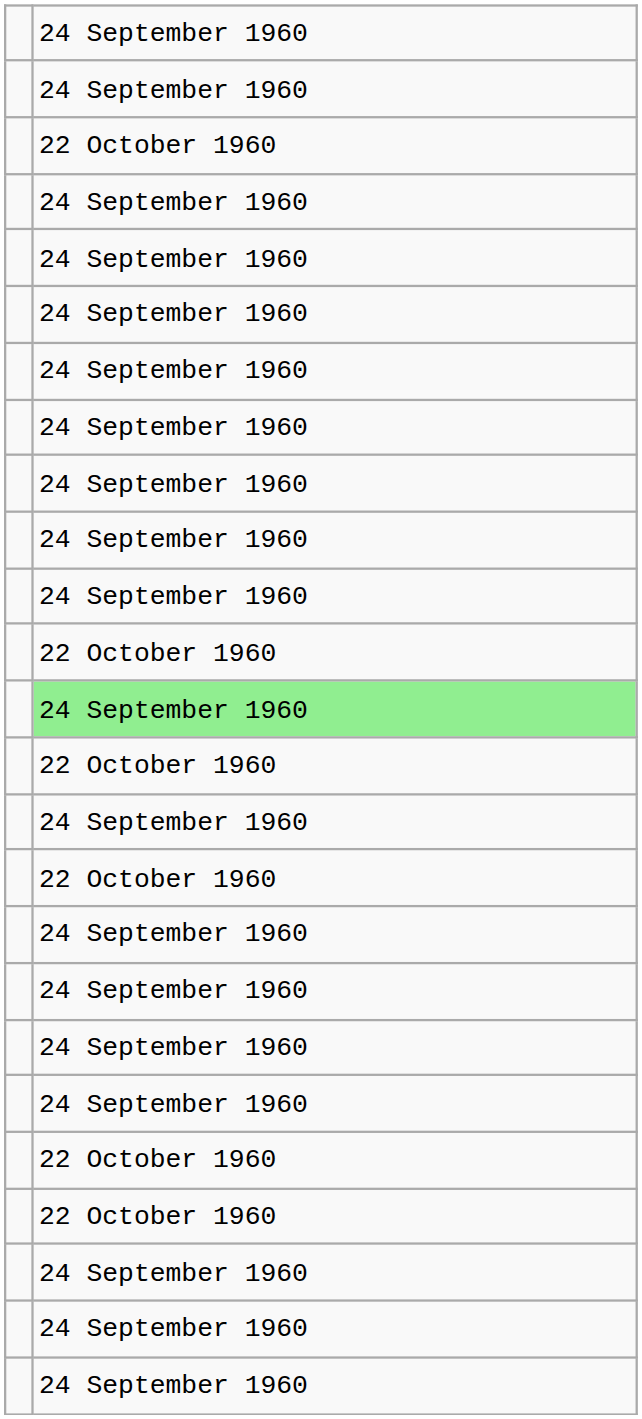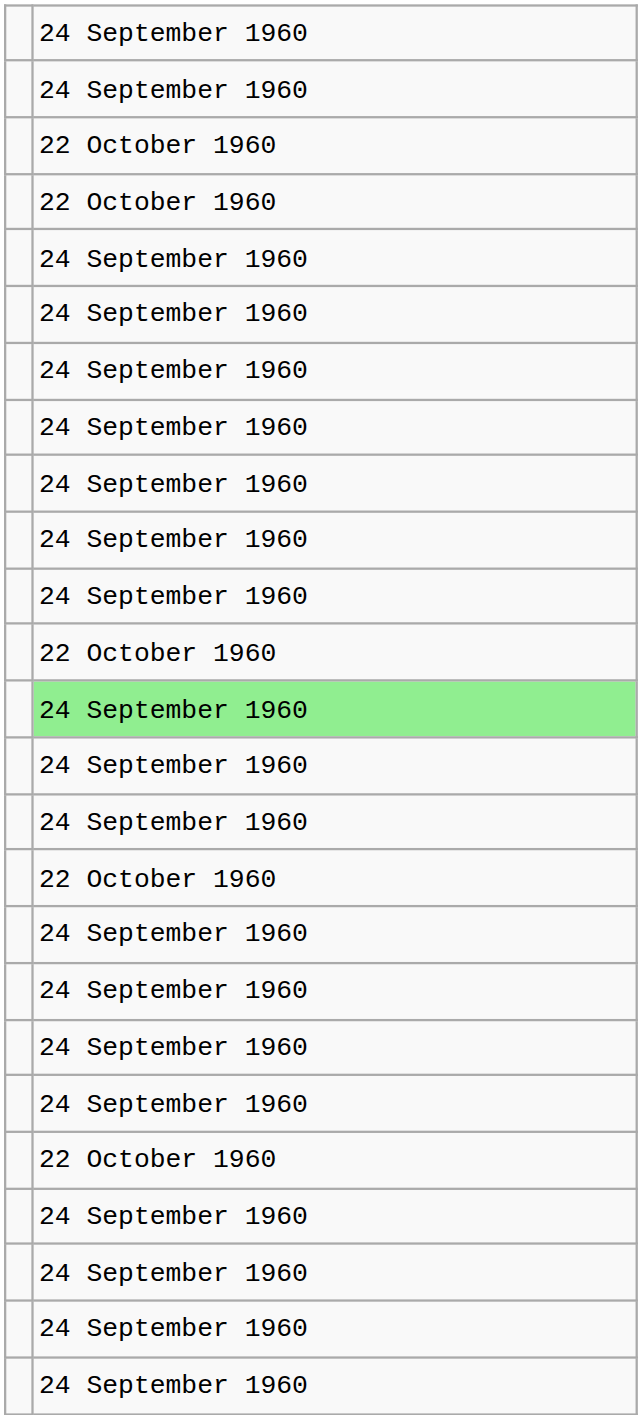(173, 202) 24 September 1960 -> (158, 202) 22 October 1960
(158, 765) 22 October 1960 -> (173, 765) 24 September 1960
(158, 1216) 22 October 1960 -> (173, 1216) 24 September 1960
